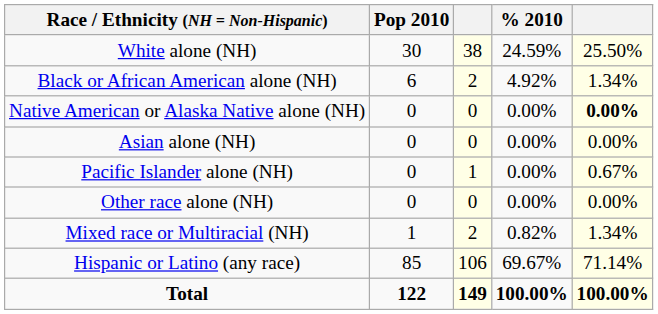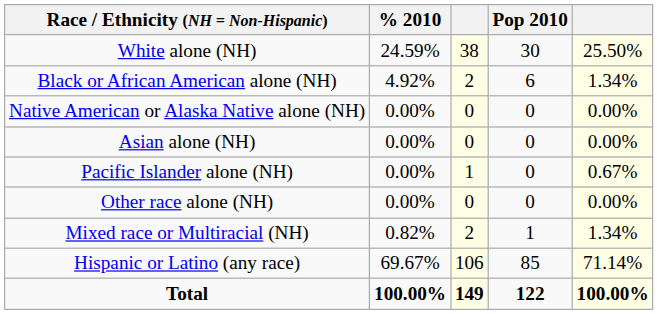columns swapped: (412, 19) <-> (532, 19)
(613, 111) bold -> (613, 111) normal
